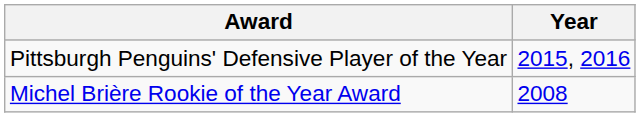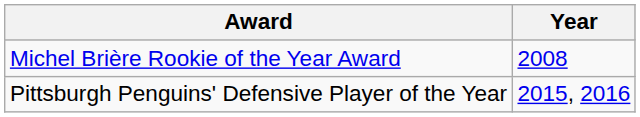rows swapped: (205, 93) <-> (258, 58)
